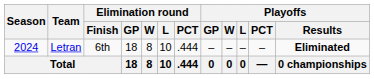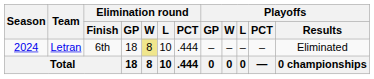(149, 47) no background -> (149, 47) khaki background
(322, 47) bold -> (322, 47) normal
